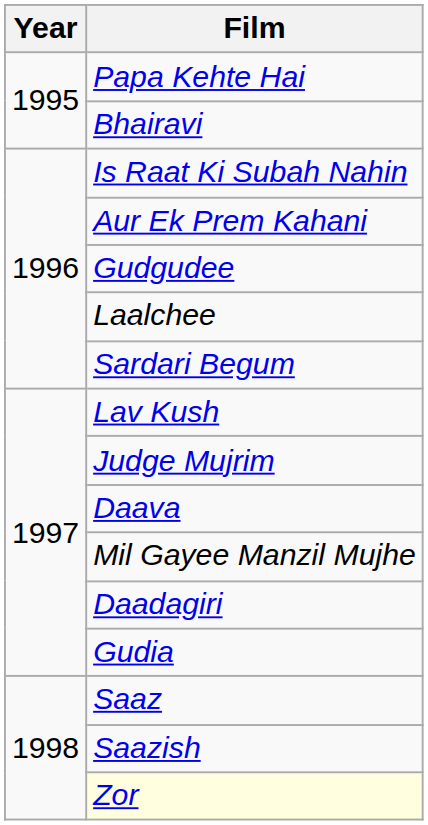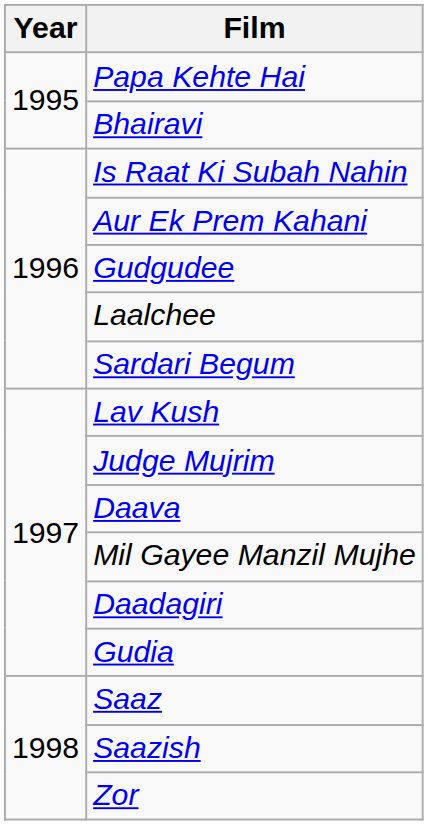(116, 795) lightyellow background -> (116, 795) no background
